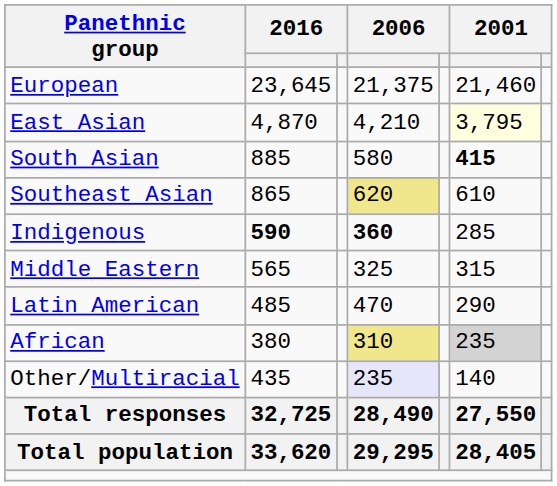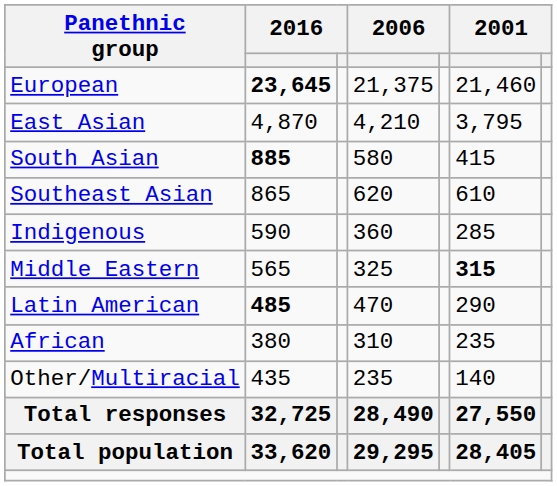(291, 86) normal -> (291, 86) bold
(489, 122) lightyellow background -> (489, 122) no background
(271, 159) normal -> (271, 159) bold
(475, 159) bold -> (475, 159) normal
(373, 196) khaki background -> (373, 196) no background
(271, 232) bold -> (271, 232) normal
(373, 232) bold -> (373, 232) normal
(475, 269) normal -> (475, 269) bold
(271, 306) normal -> (271, 306) bold
(373, 342) khaki background -> (373, 342) no background
(475, 342) lightgrey background -> (475, 342) no background
(373, 379) lavender background -> (373, 379) no background
